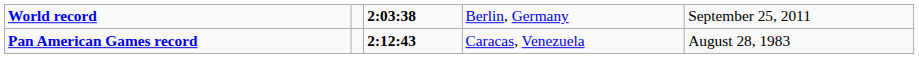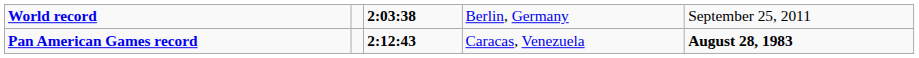(739, 41) normal -> (740, 41) bold
